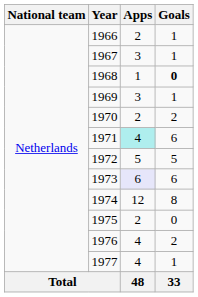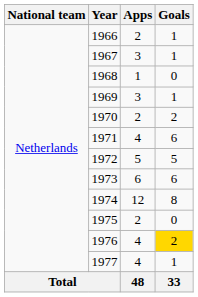(174, 76) bold -> (174, 76) normal
(138, 138) paleturquoise background -> (138, 138) no background
(138, 179) lavender background -> (138, 179) no background
(174, 240) no background -> (174, 240) gold background
